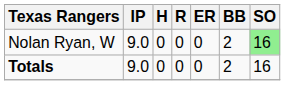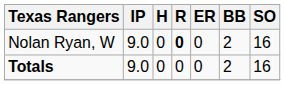(179, 42) normal -> (179, 42) bold
(262, 42) lightgreen background -> (262, 42) no background
